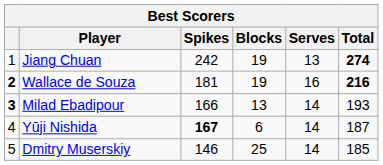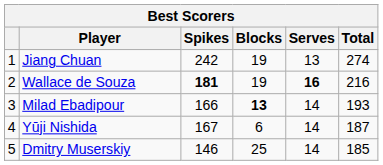(358, 61) bold -> (358, 61) normal
(12, 83) bold -> (12, 83) normal
(206, 83) normal -> (206, 83) bold
(312, 83) normal -> (312, 83) bold
(358, 83) bold -> (358, 83) normal
(12, 105) bold -> (12, 105) normal
(259, 105) normal -> (259, 105) bold
(206, 128) bold -> (206, 128) normal
